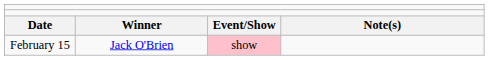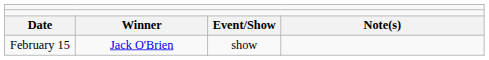(244, 45) pink background -> (244, 45) no background
